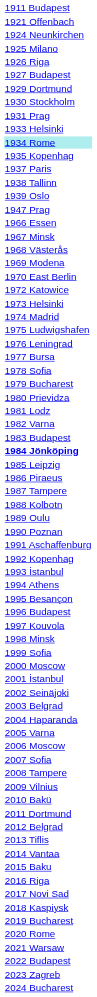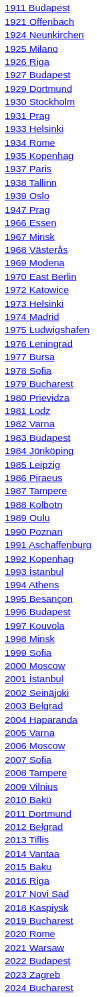(30, 142) paleturquoise background -> (30, 142) no background
(42, 451) bold -> (39, 451) normal
